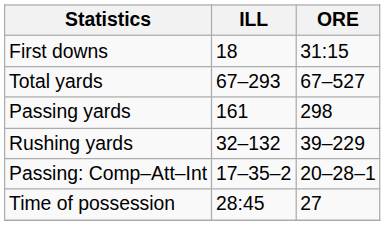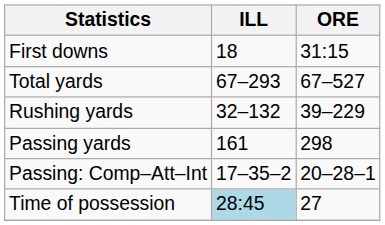rows swapped: (71, 143) <-> (70, 112)
(240, 204) no background -> (240, 204) lightblue background
